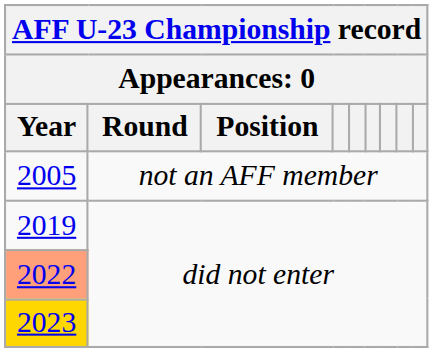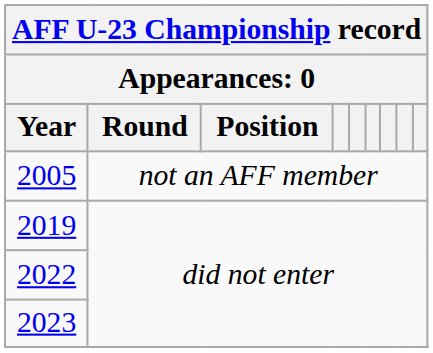(47, 273) lightsalmon background -> (47, 273) no background
(47, 322) gold background -> (47, 322) no background
